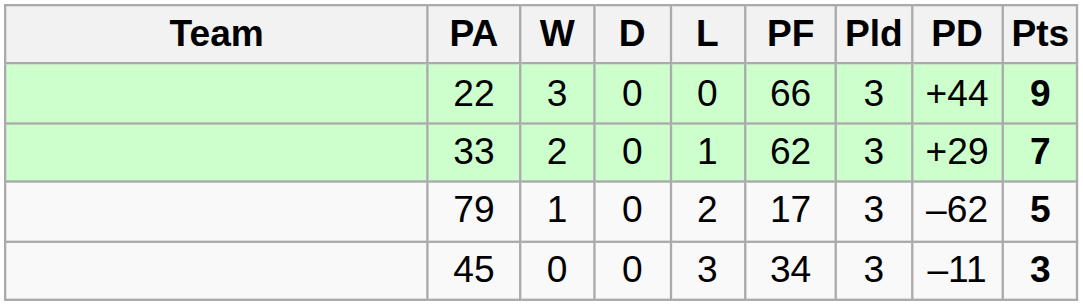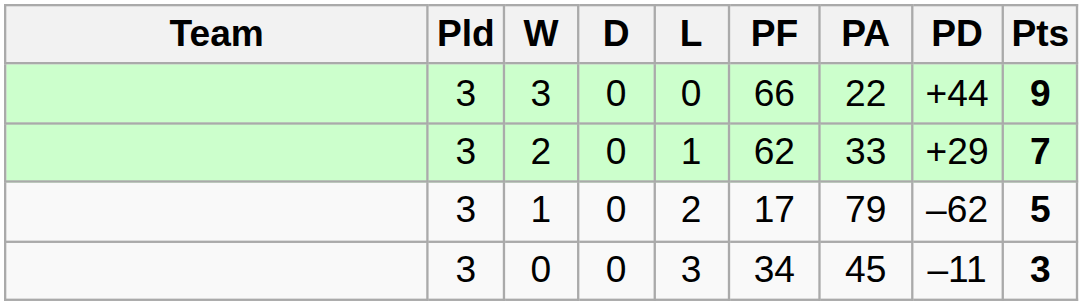columns swapped: (874, 33) <-> (474, 33)
